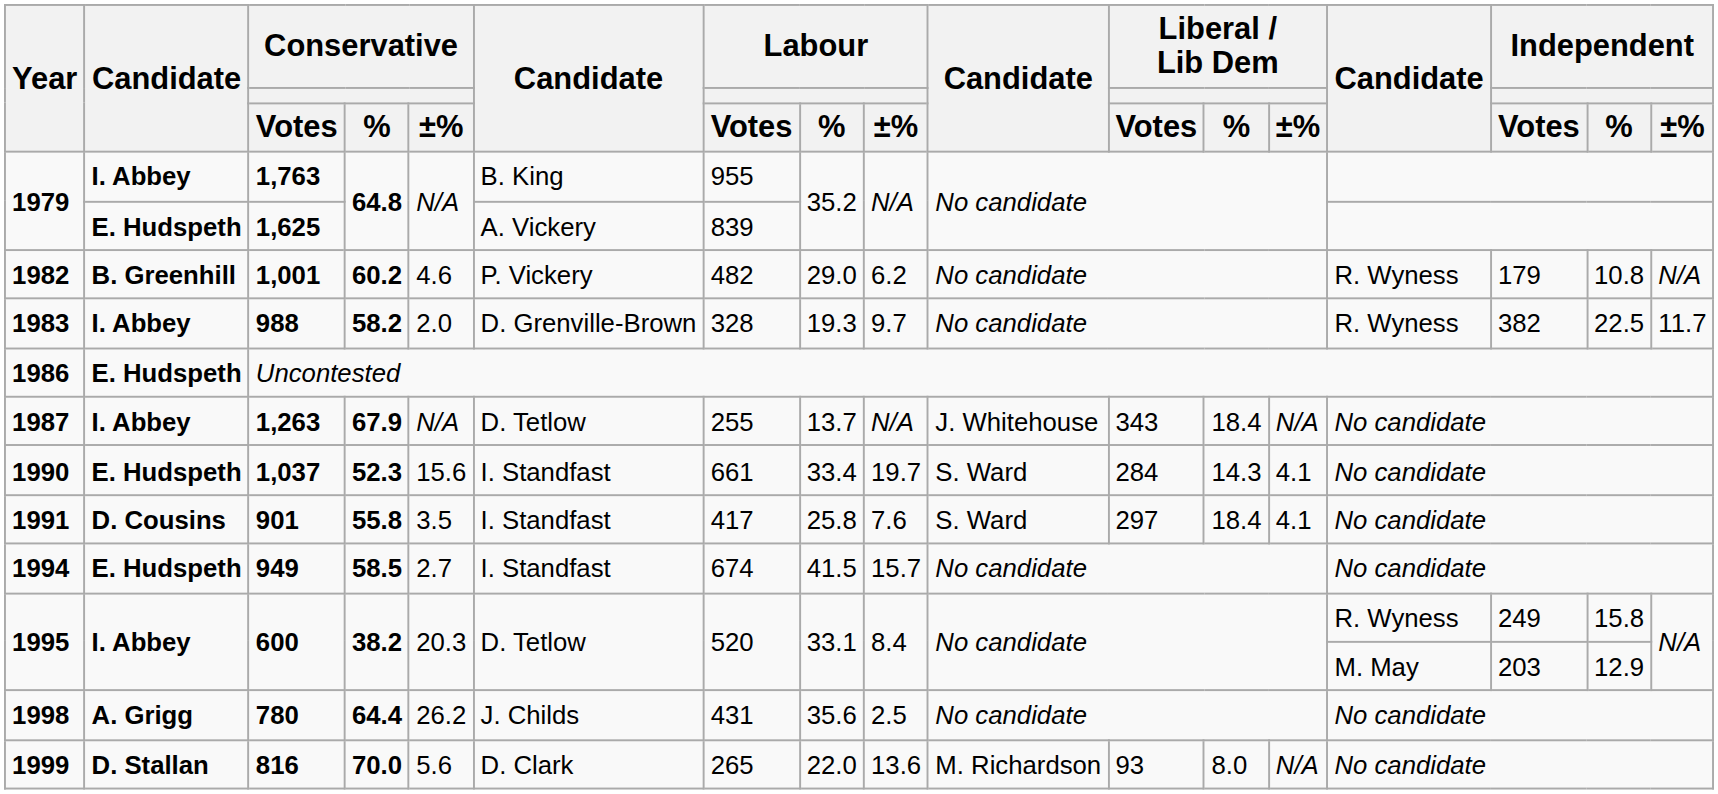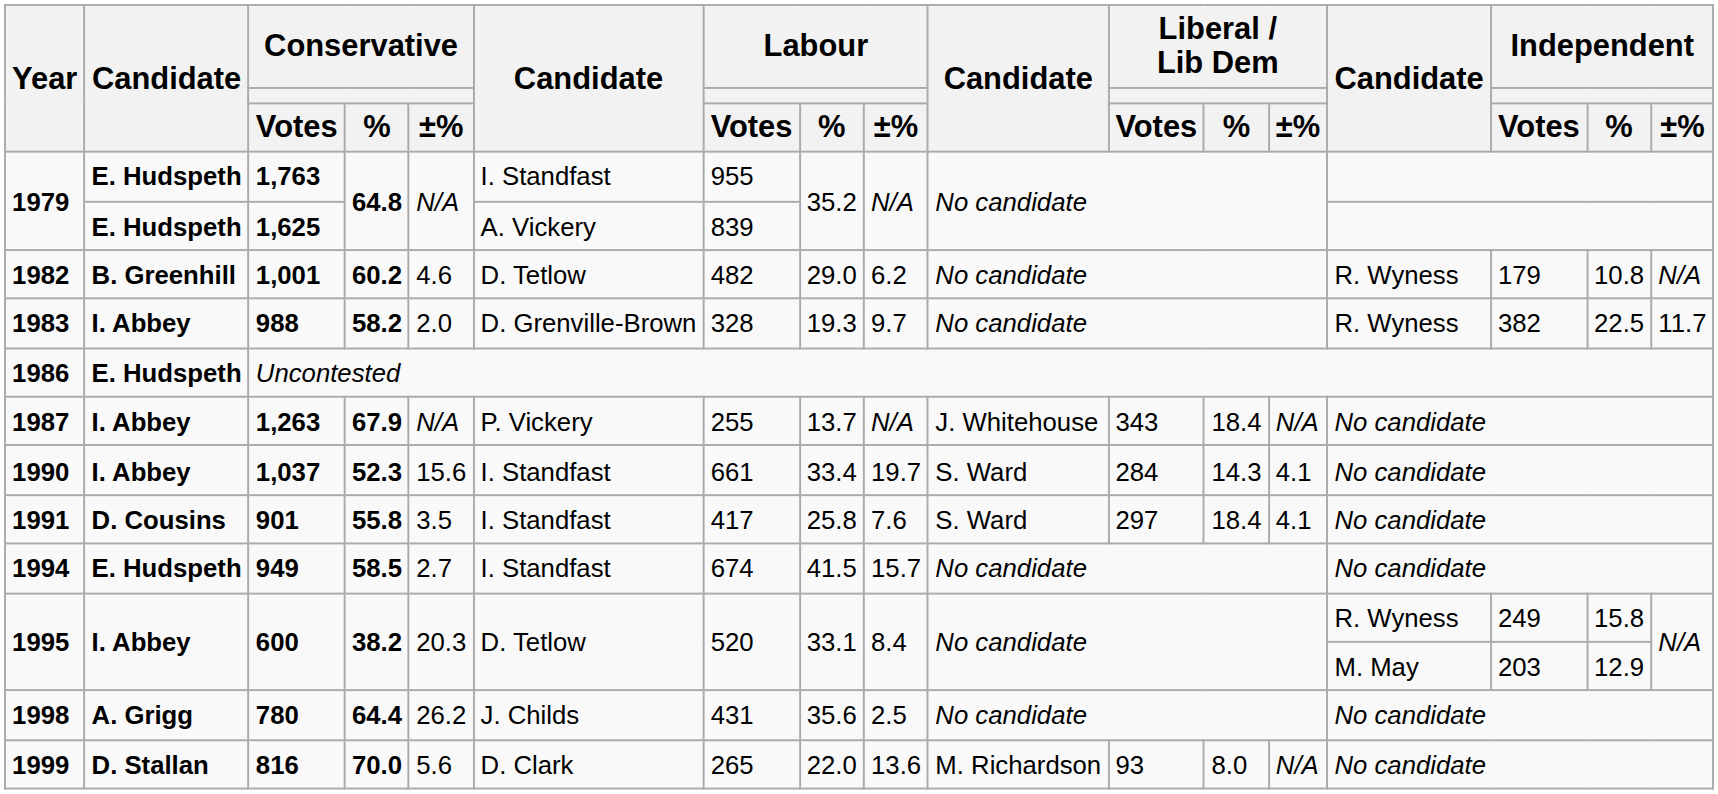(141, 175) I. Abbey -> (167, 175) E. Hudspeth
(522, 177) B. King -> (546, 177) I. Standfast
(537, 275) P. Vickery -> (533, 275) D. Tetlow
(533, 422) D. Tetlow -> (537, 422) P. Vickery
(167, 469) E. Hudspeth -> (141, 469) I. Abbey
